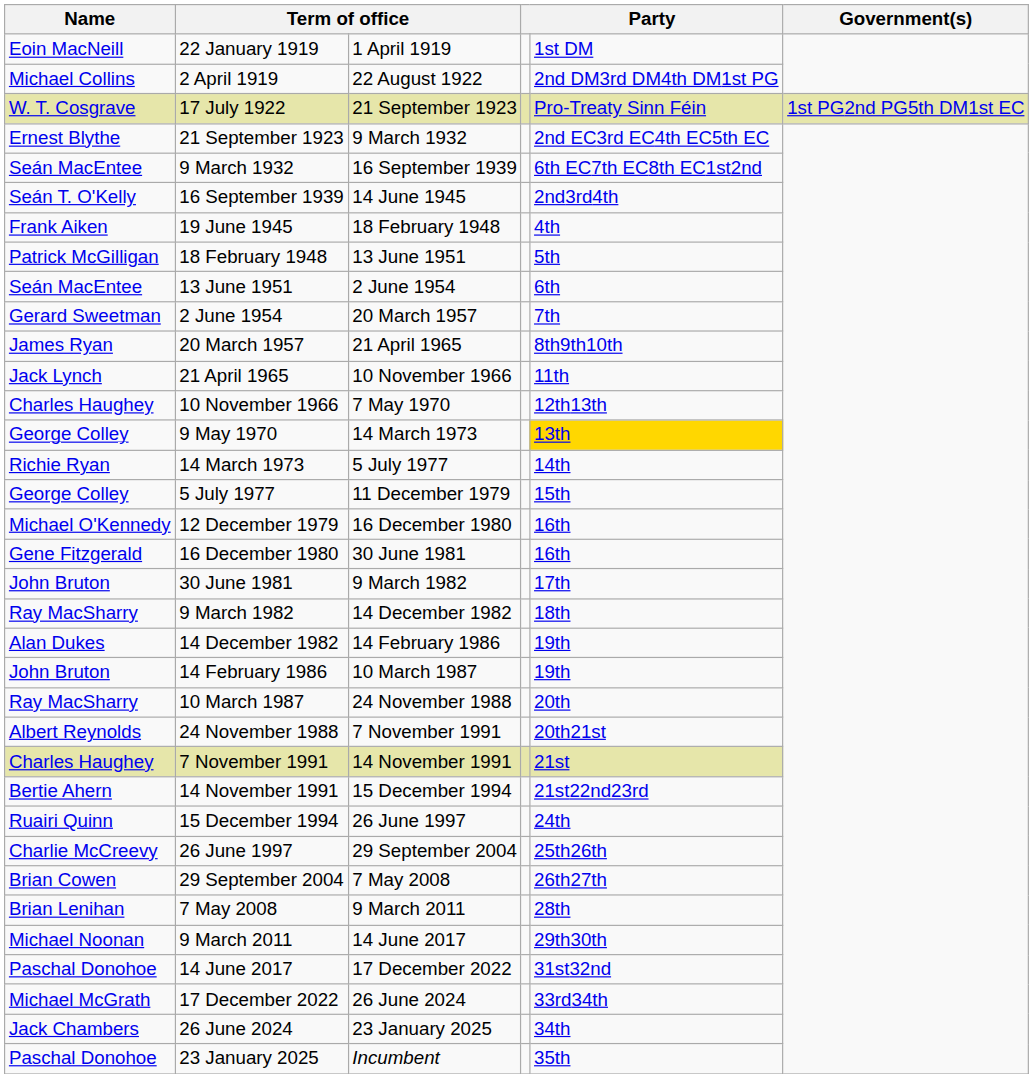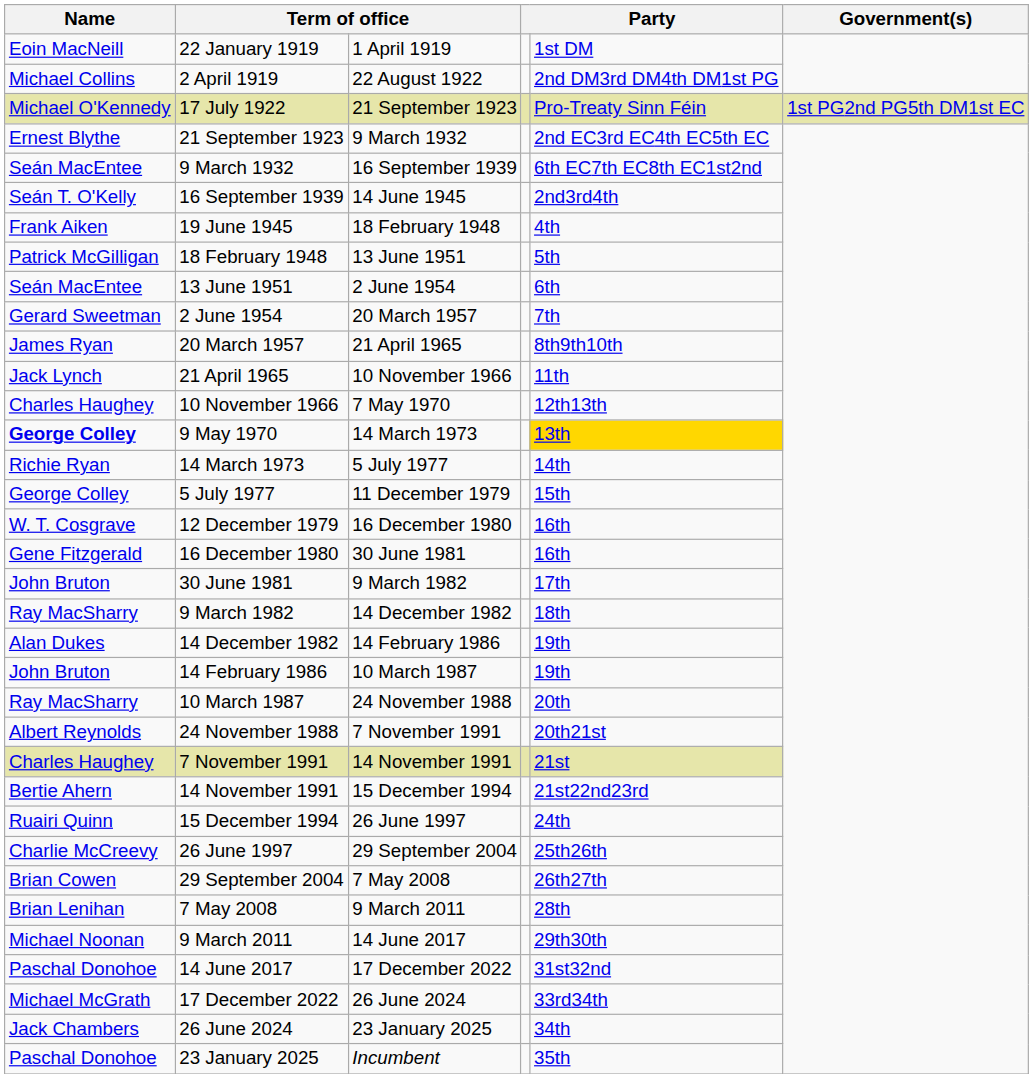(72, 108) W. T. Cosgrave -> (90, 108) Michael O'Kennedy
(69, 434) normal -> (72, 434) bold
(90, 524) Michael O'Kennedy -> (72, 524) W. T. Cosgrave
